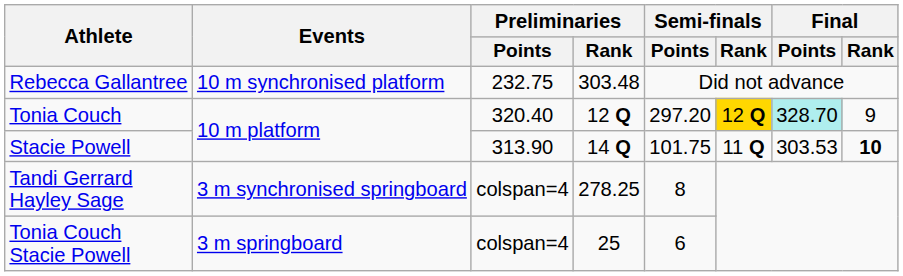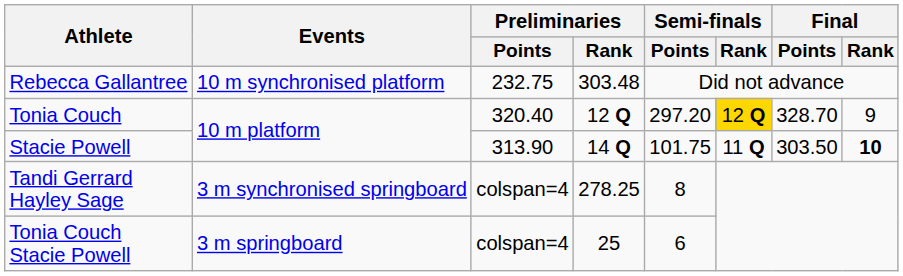(807, 115) paleturquoise background -> (807, 115) no background
(807, 147) 303.53 -> (807, 147) 303.50
